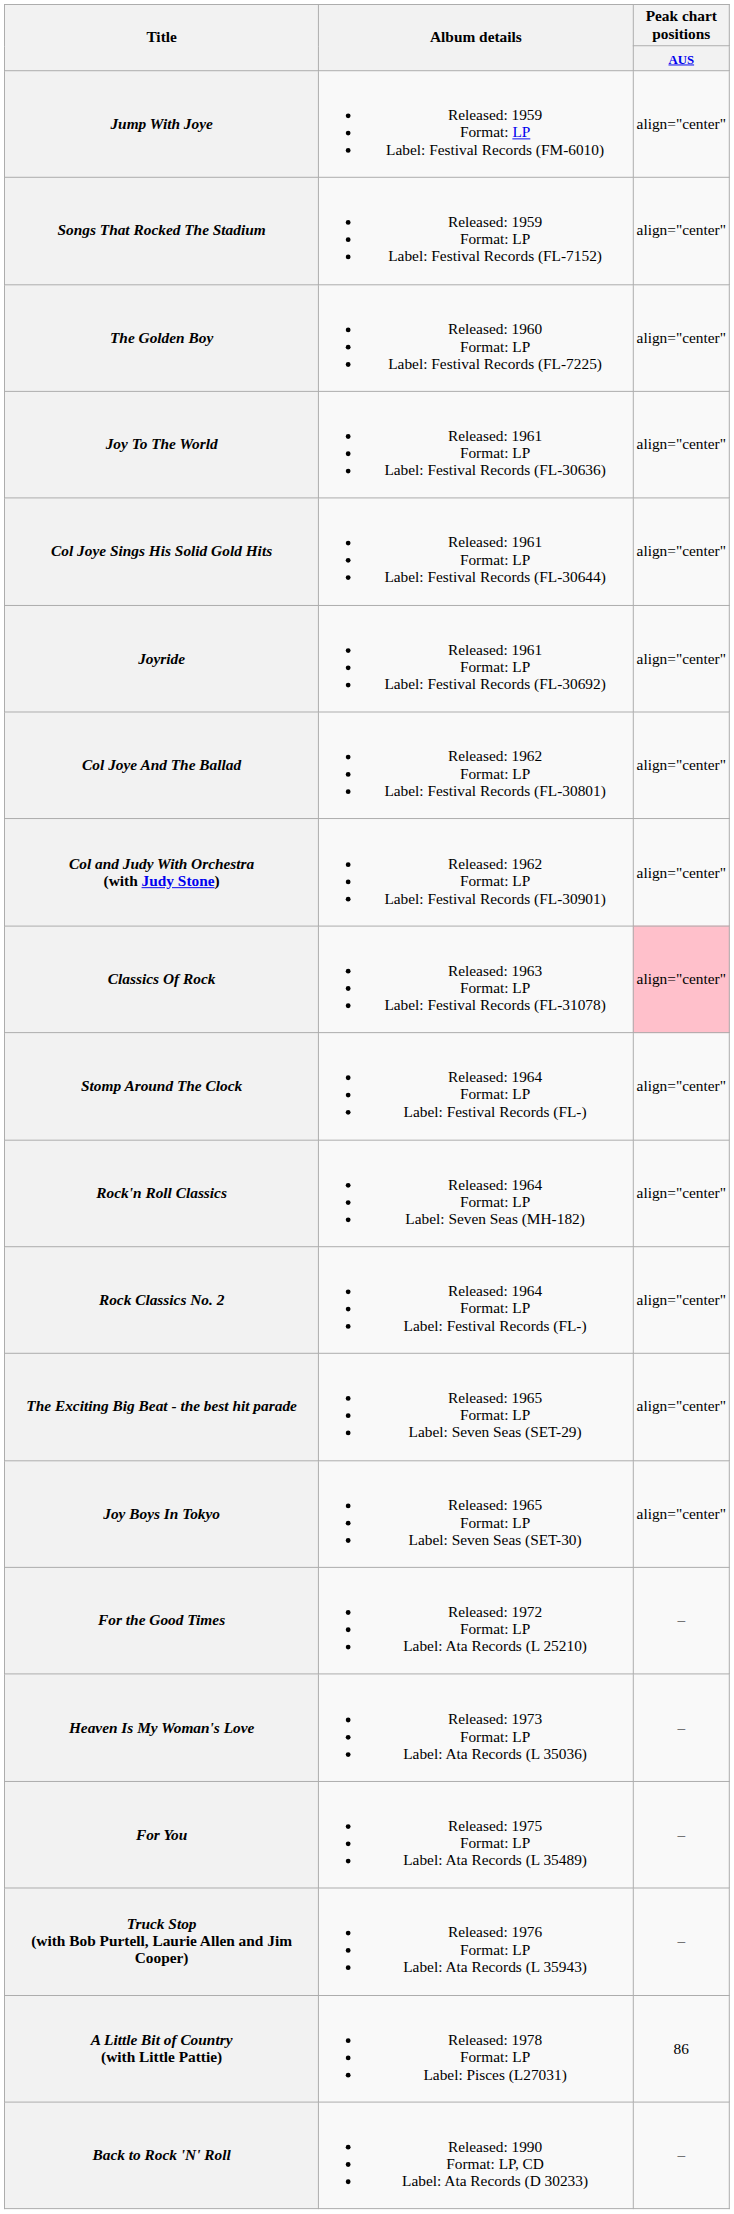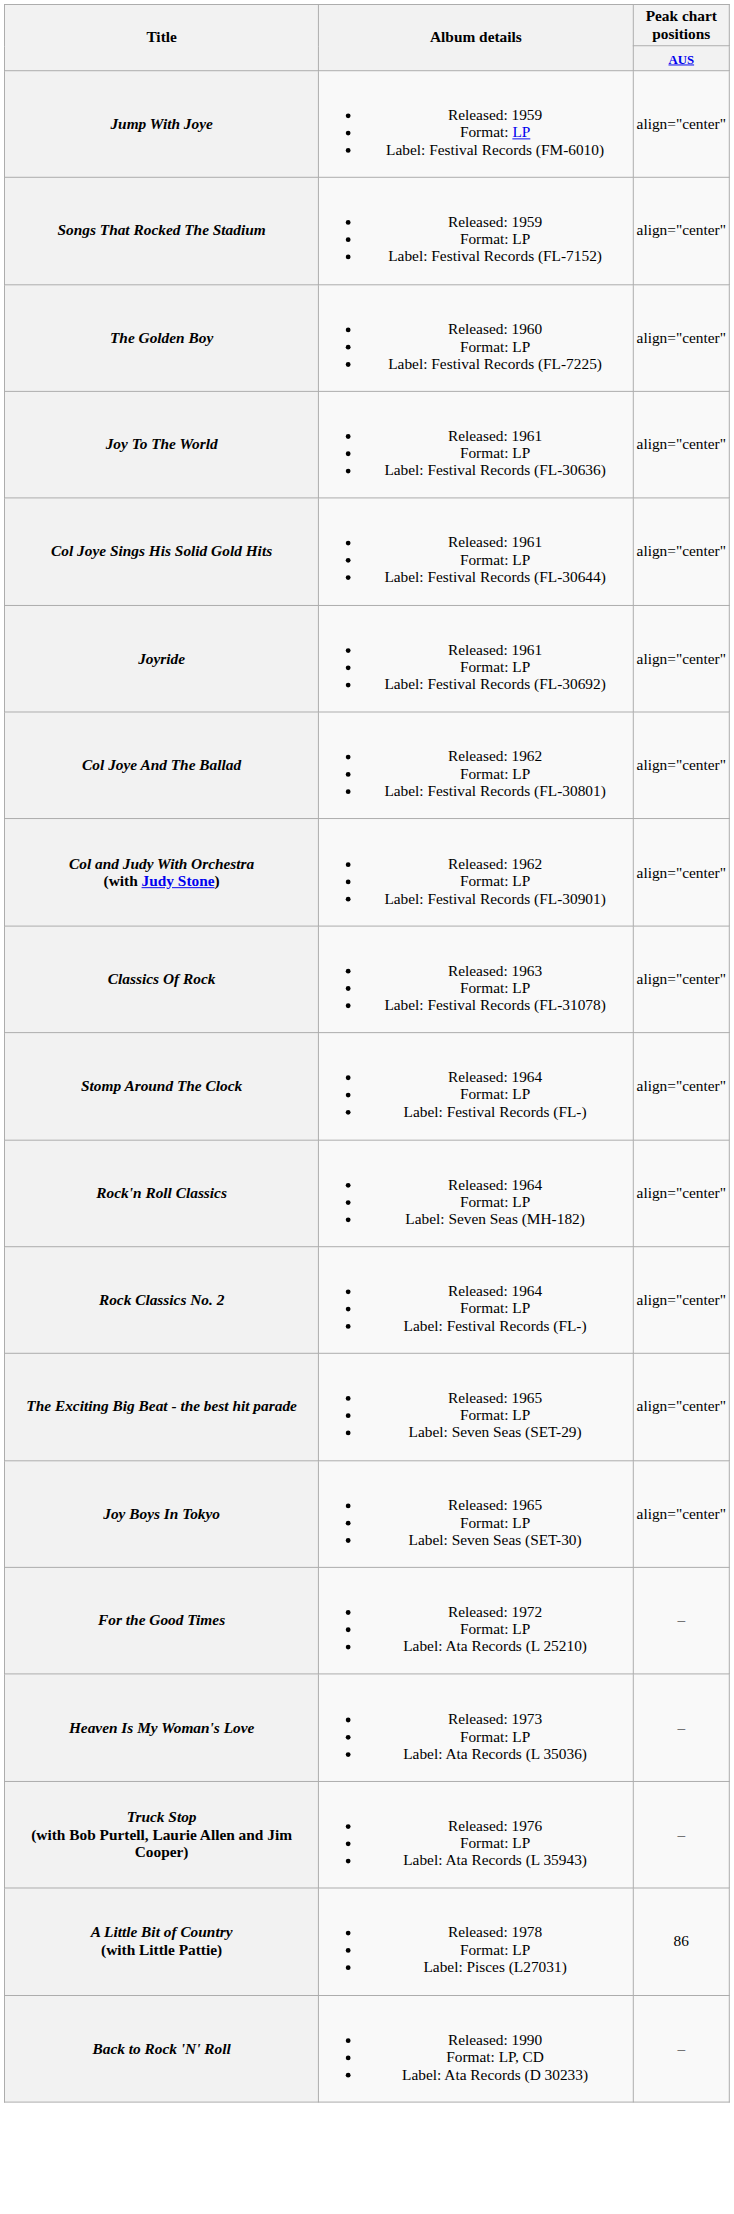(681, 979) pink background -> (681, 979) no background
- row: (162, 1834)
